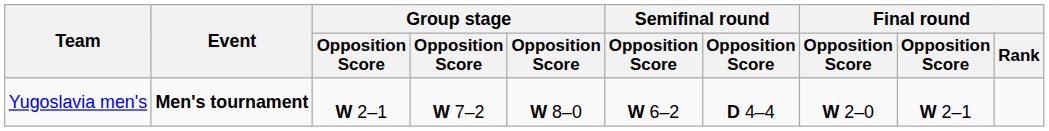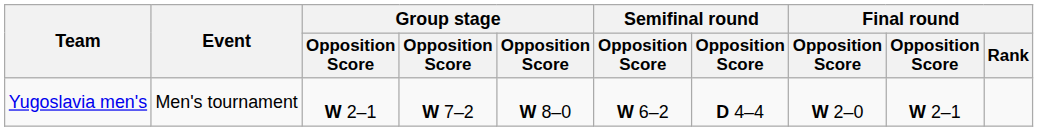(232, 102) bold -> (227, 102) normal
